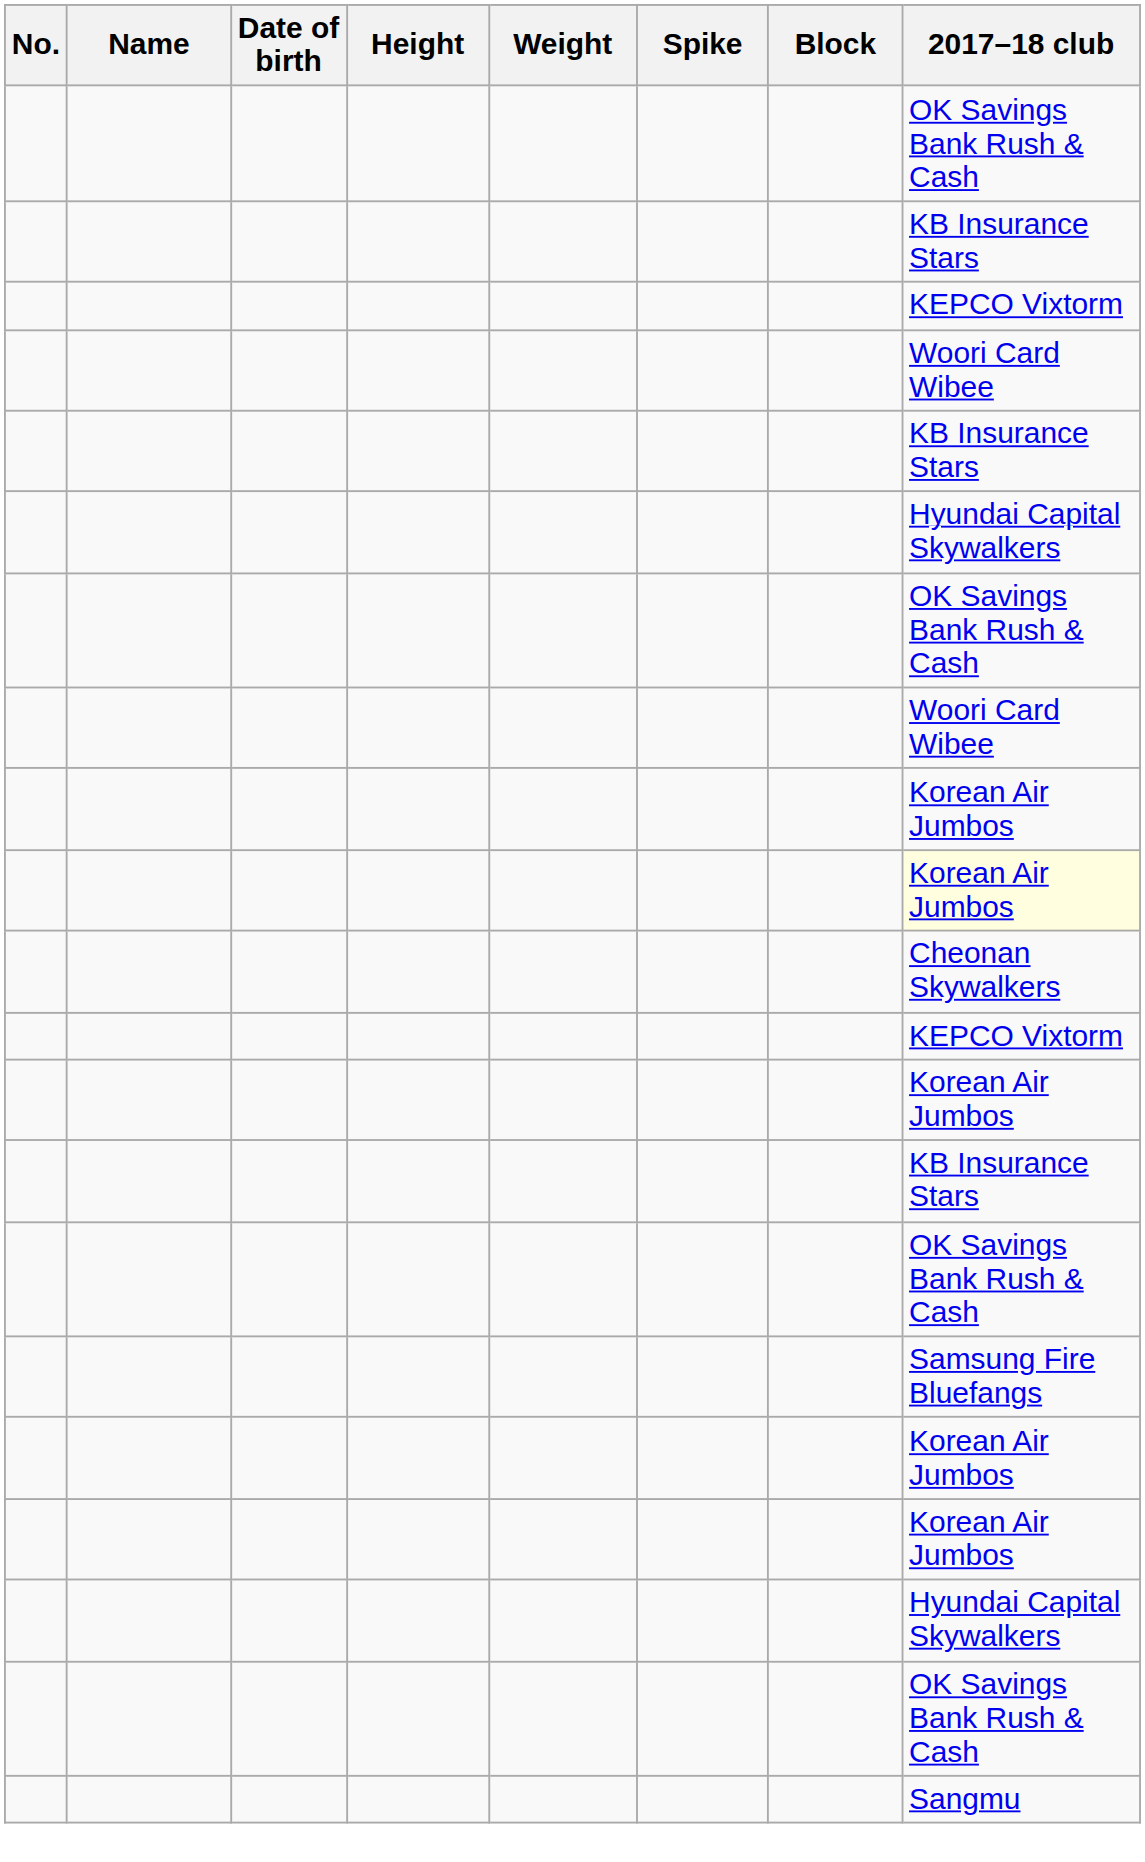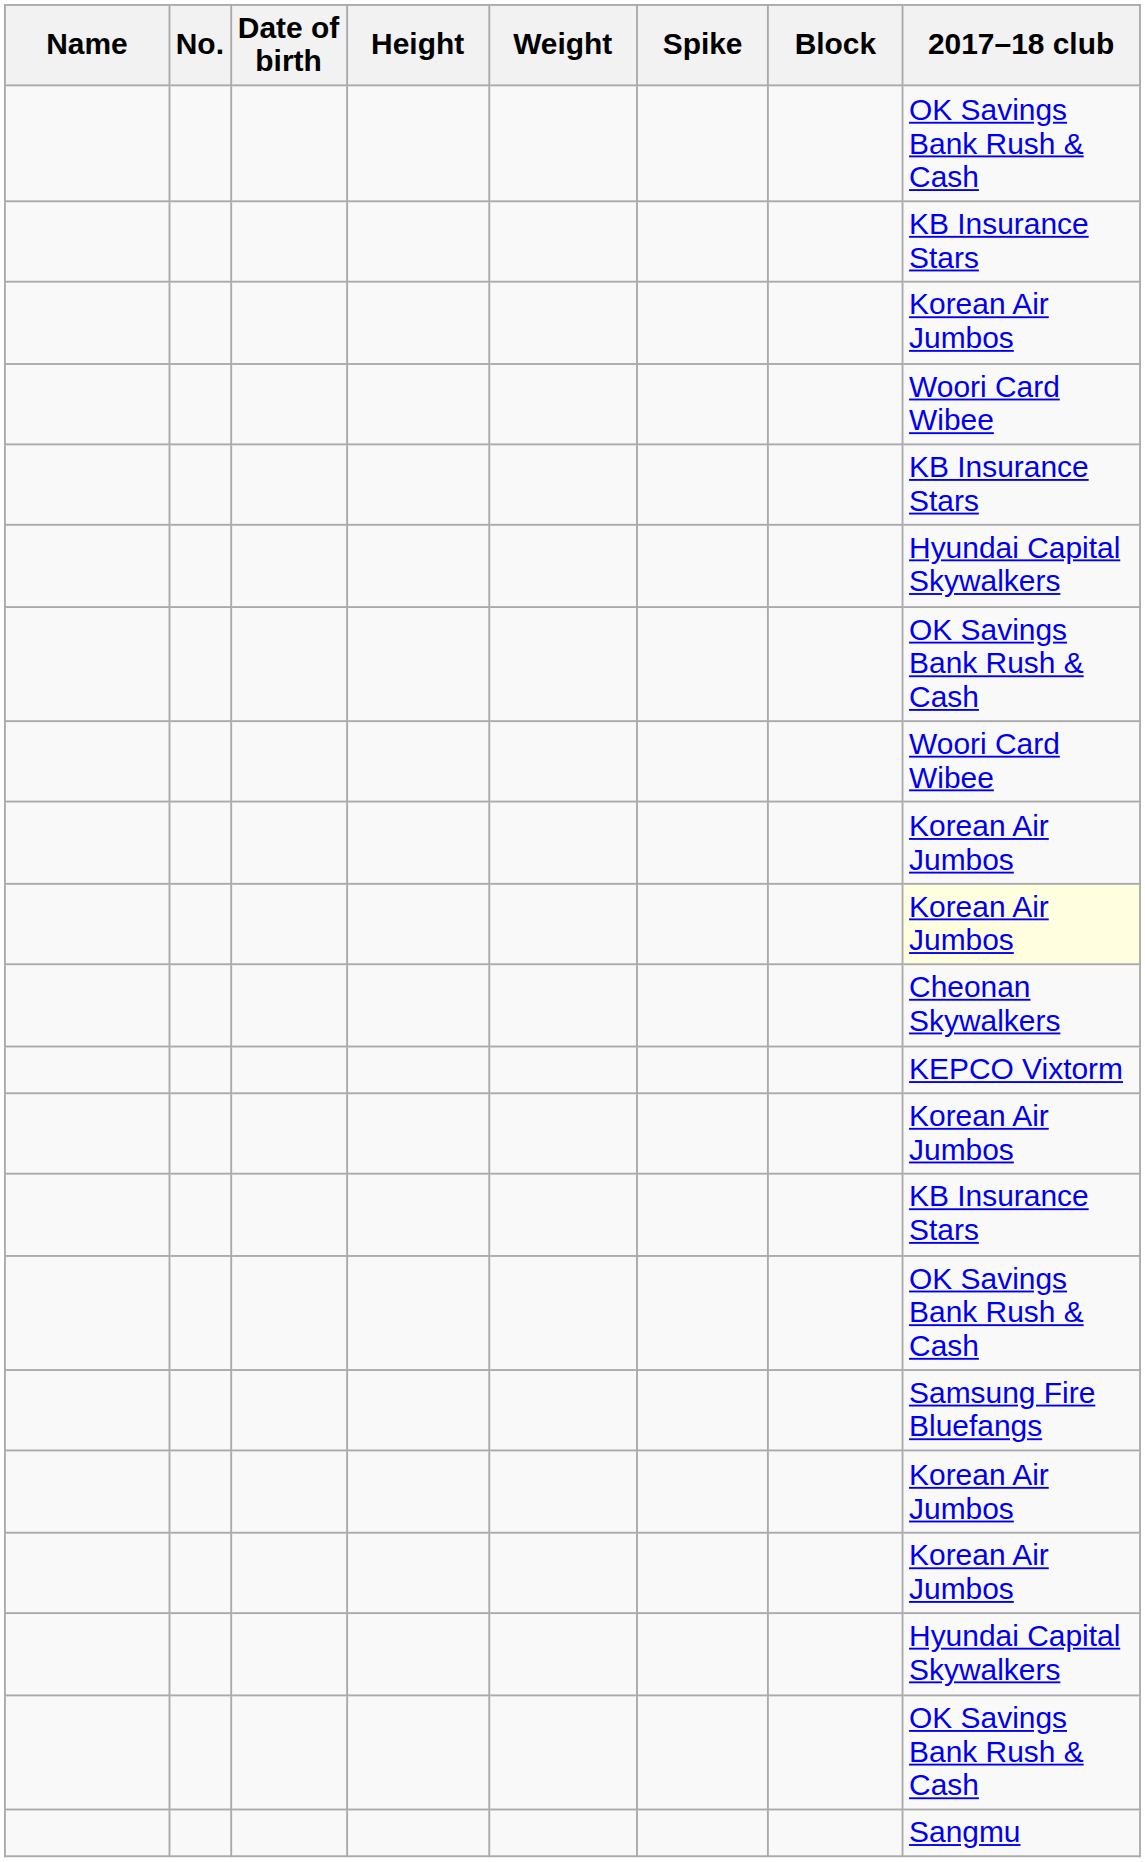columns swapped: (36, 45) <-> (149, 45)
(1016, 305) KEPCO Vixtorm -> (979, 322) Korean Air Jumbos
